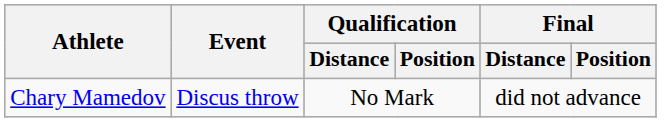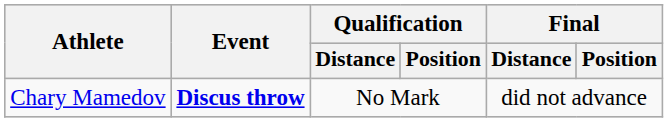(237, 97) normal -> (240, 97) bold
